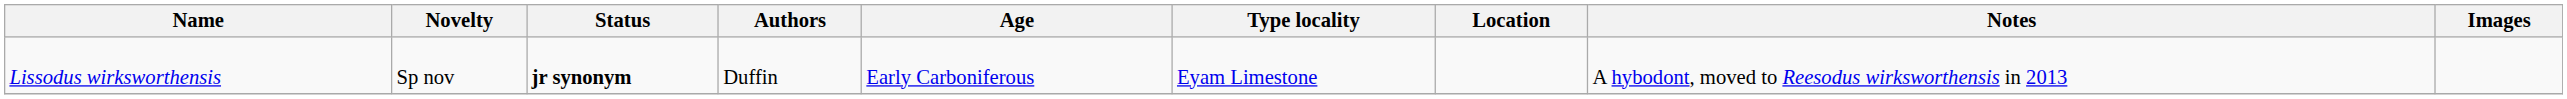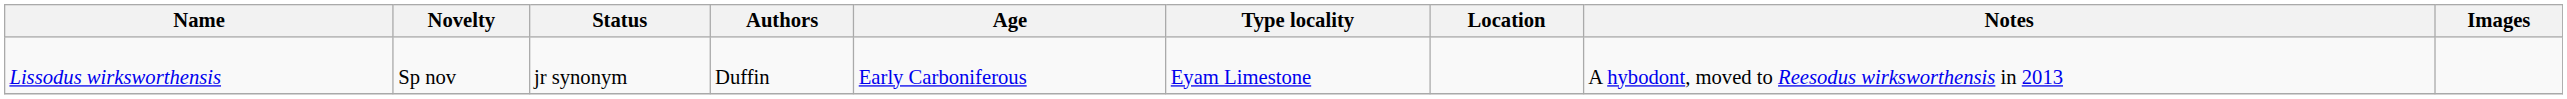(582, 76) bold -> (581, 76) normal
